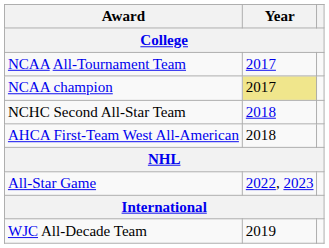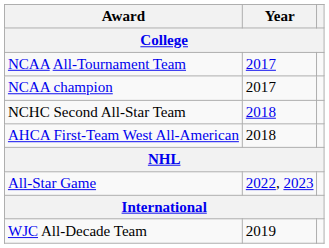(261, 87) khaki background -> (261, 87) no background
